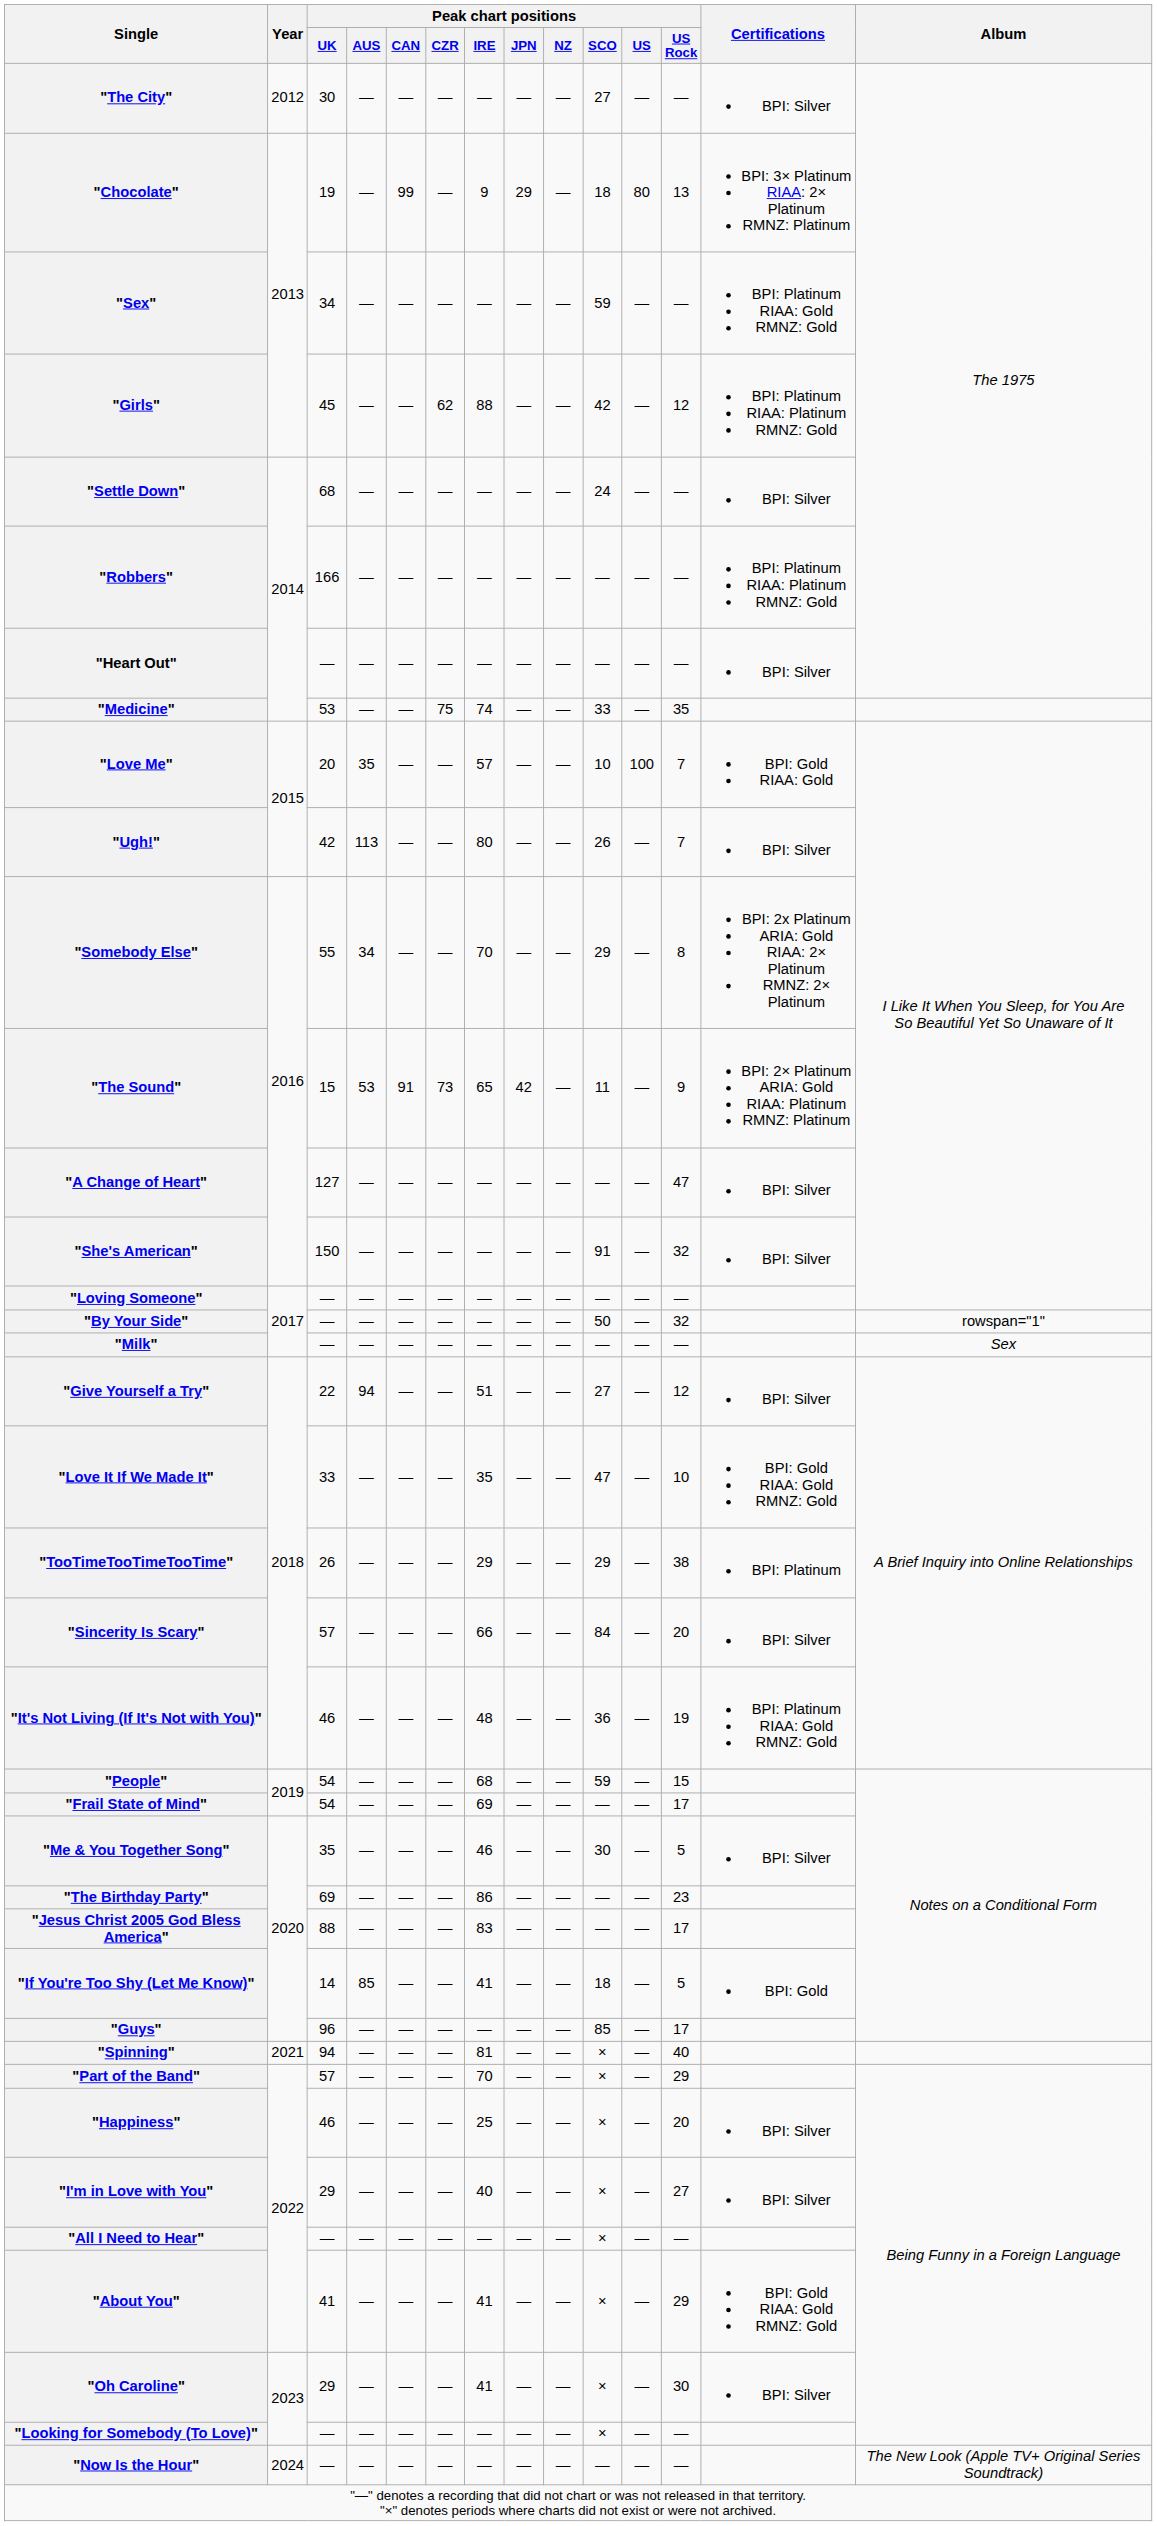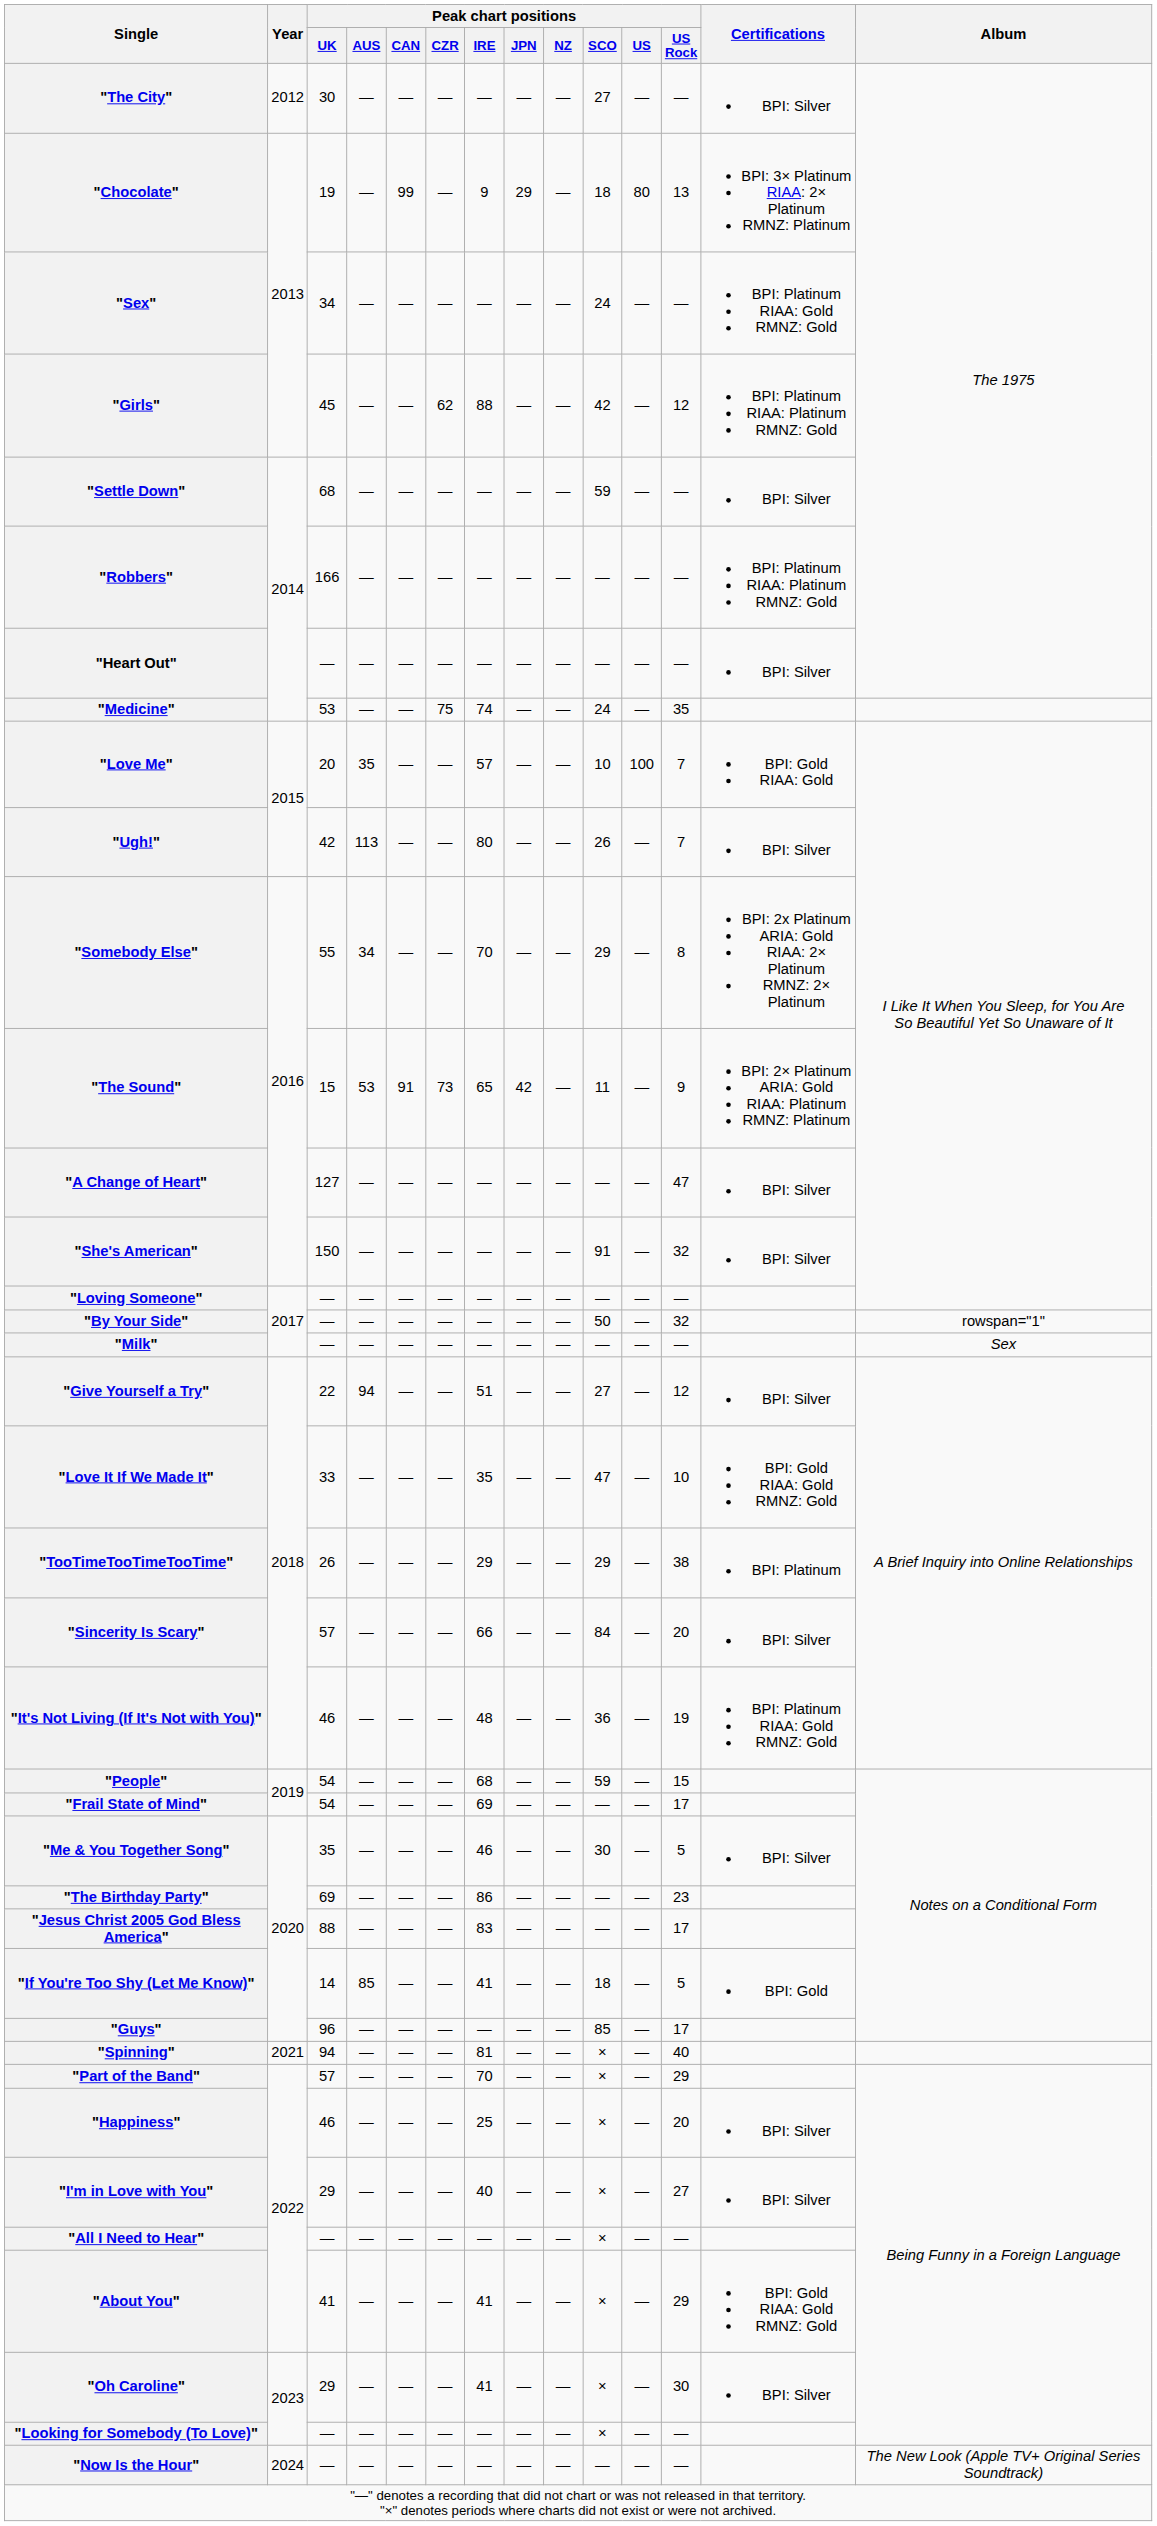(602, 303) 59 -> (602, 303) 24
(602, 491) 24 -> (602, 491) 59
(602, 709) 33 -> (602, 709) 24
